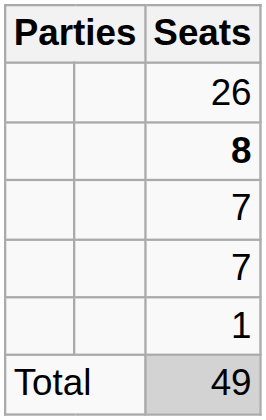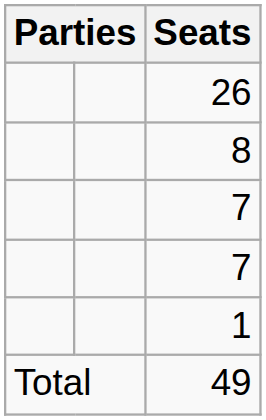(241, 150) bold -> (241, 150) normal
(231, 383) lightgrey background -> (231, 383) no background
